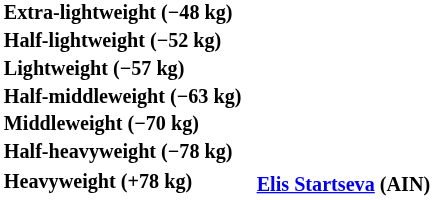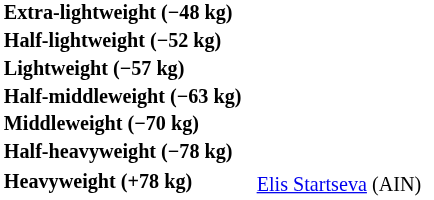(343, 184) bold -> (339, 184) normal
